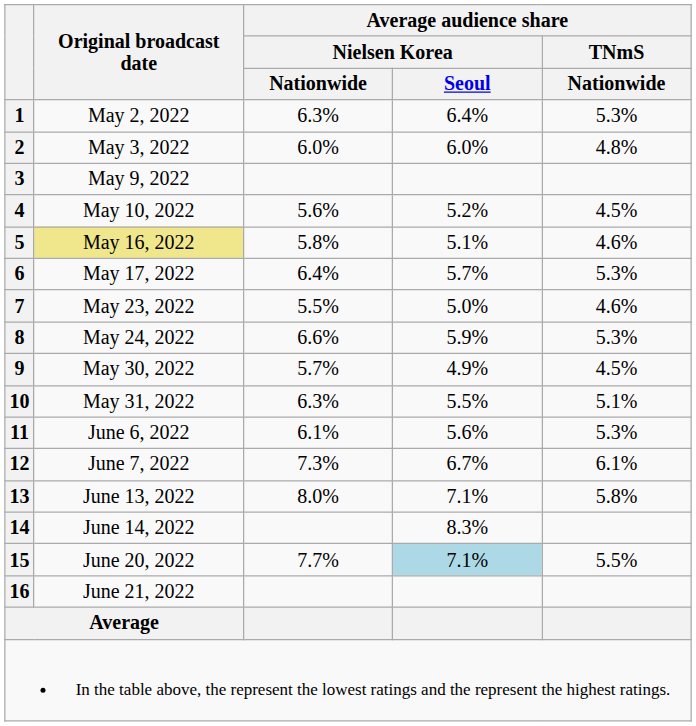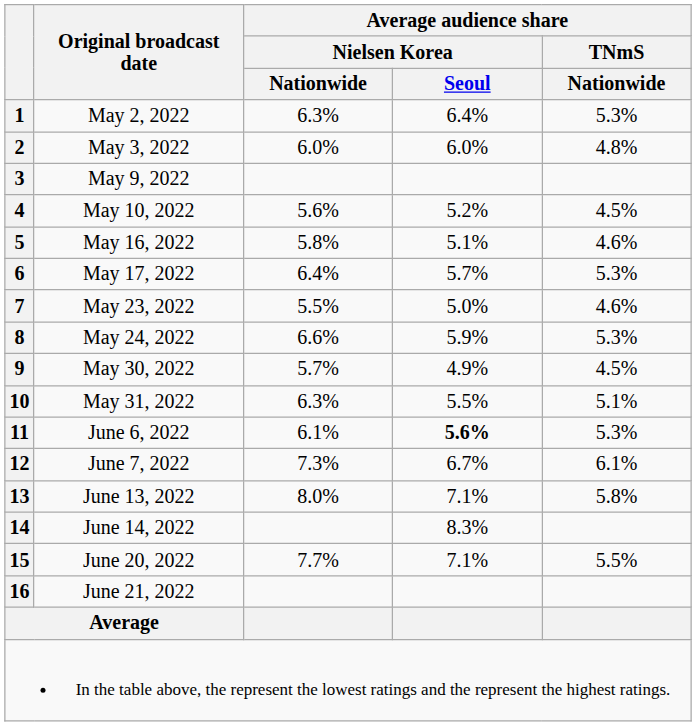(139, 242) khaki background -> (139, 242) no background
(467, 432) normal -> (467, 432) bold
(467, 559) lightblue background -> (467, 559) no background
